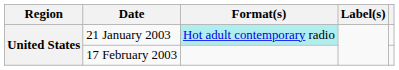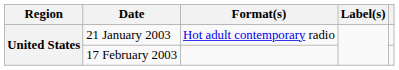(259, 34) paleturquoise background -> (259, 34) no background
